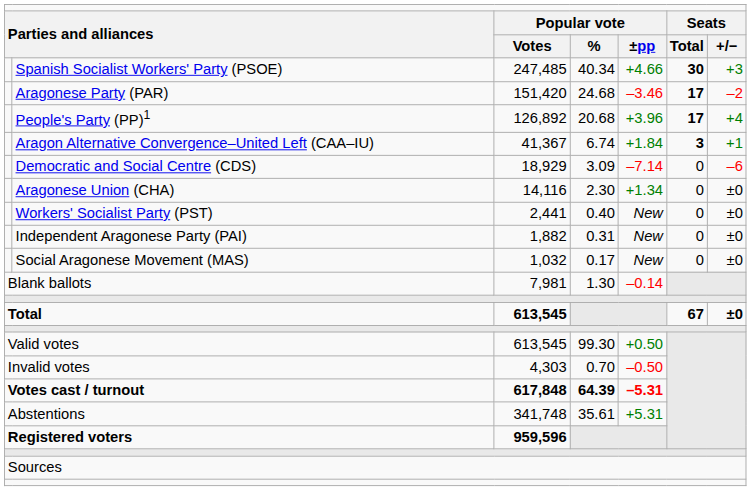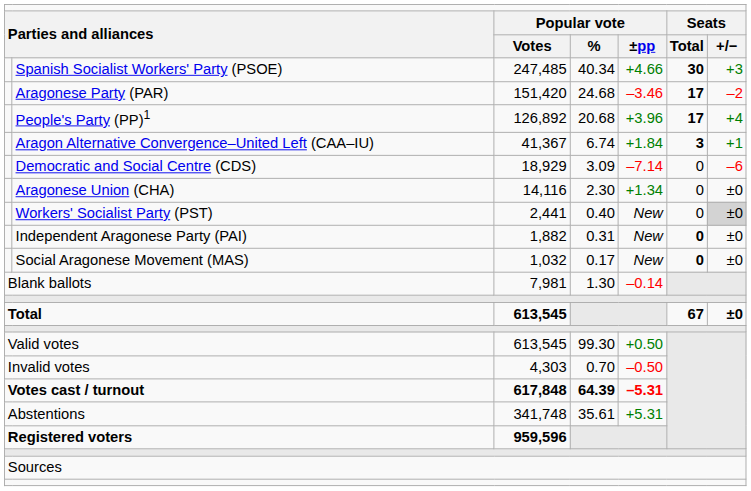(735, 213) no background -> (735, 213) lightgrey background
(700, 237) normal -> (700, 237) bold
(700, 260) normal -> (700, 260) bold
